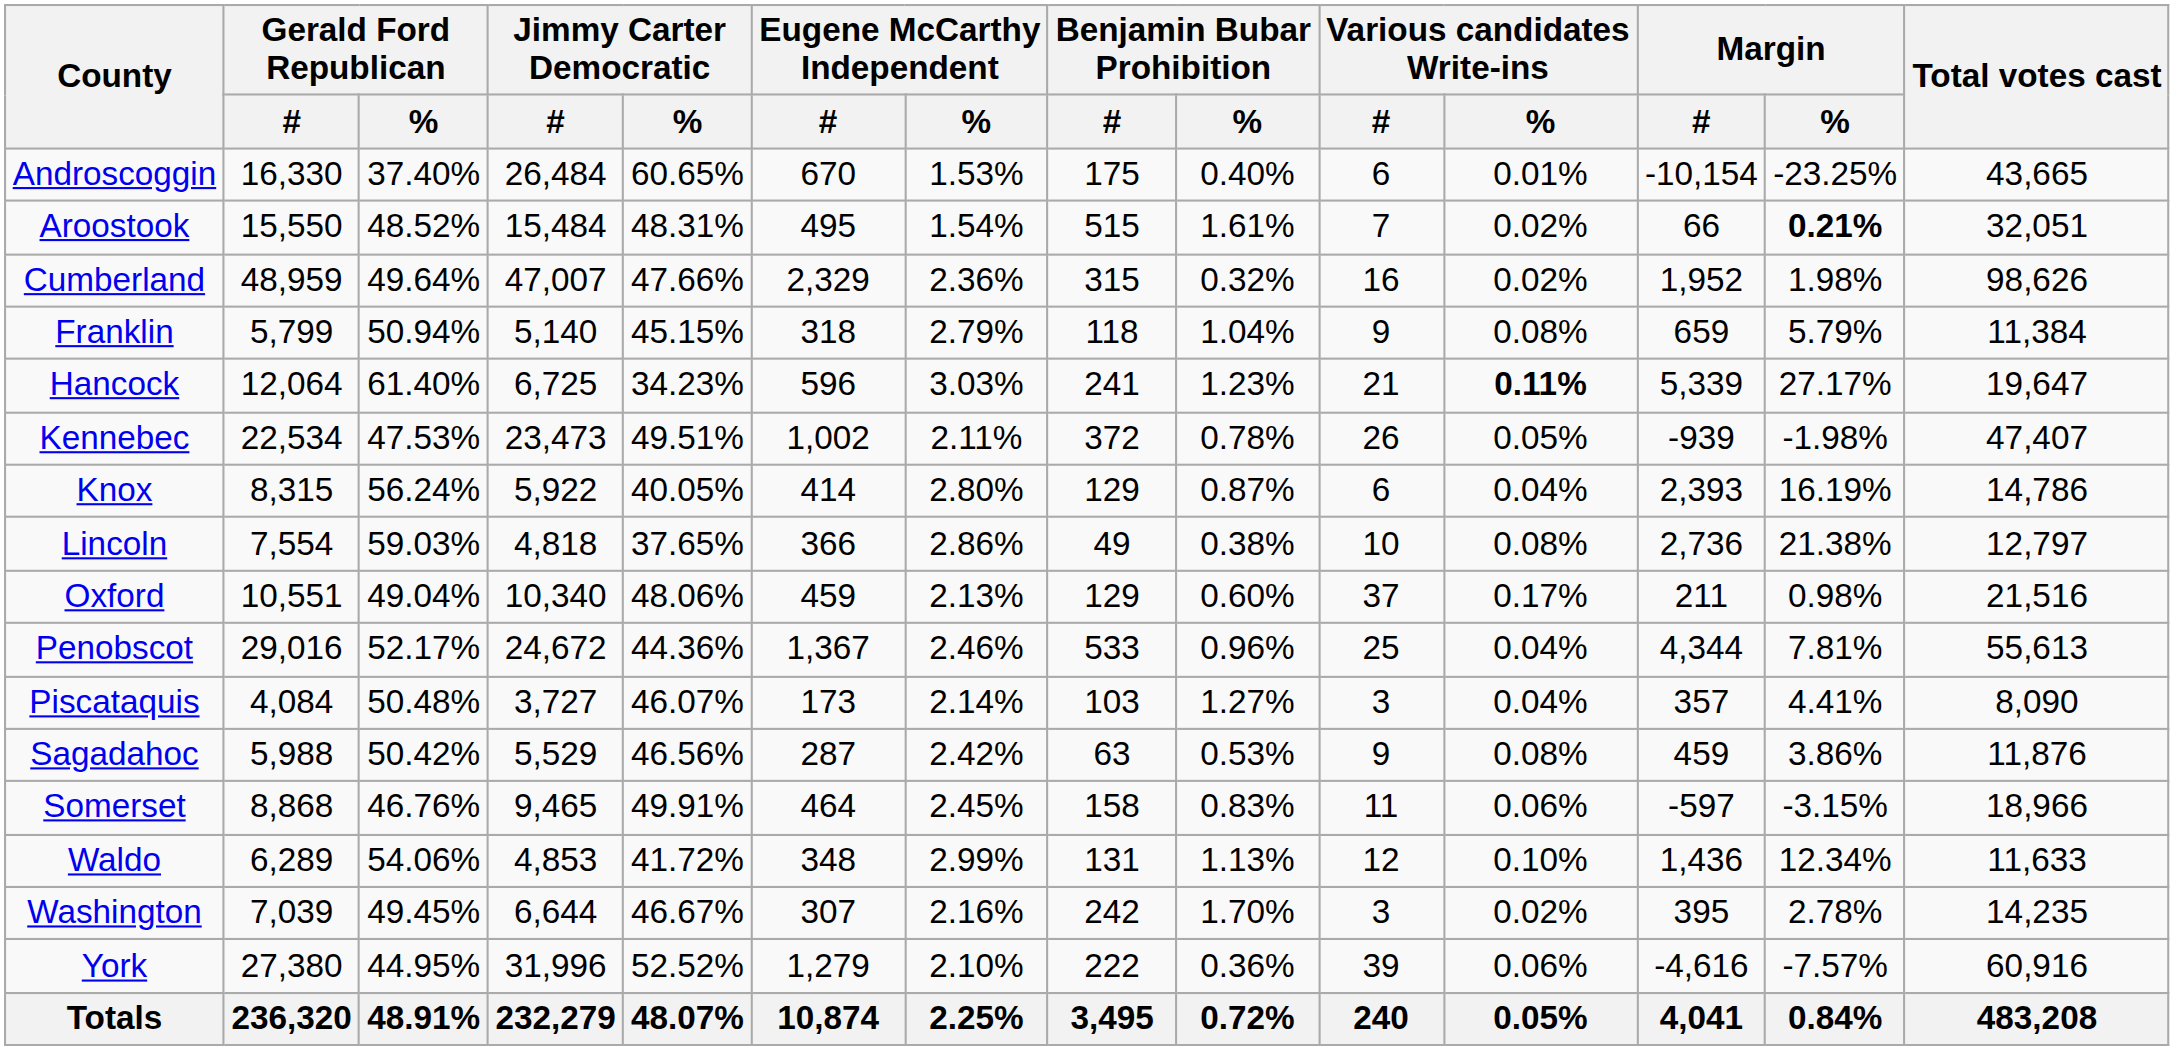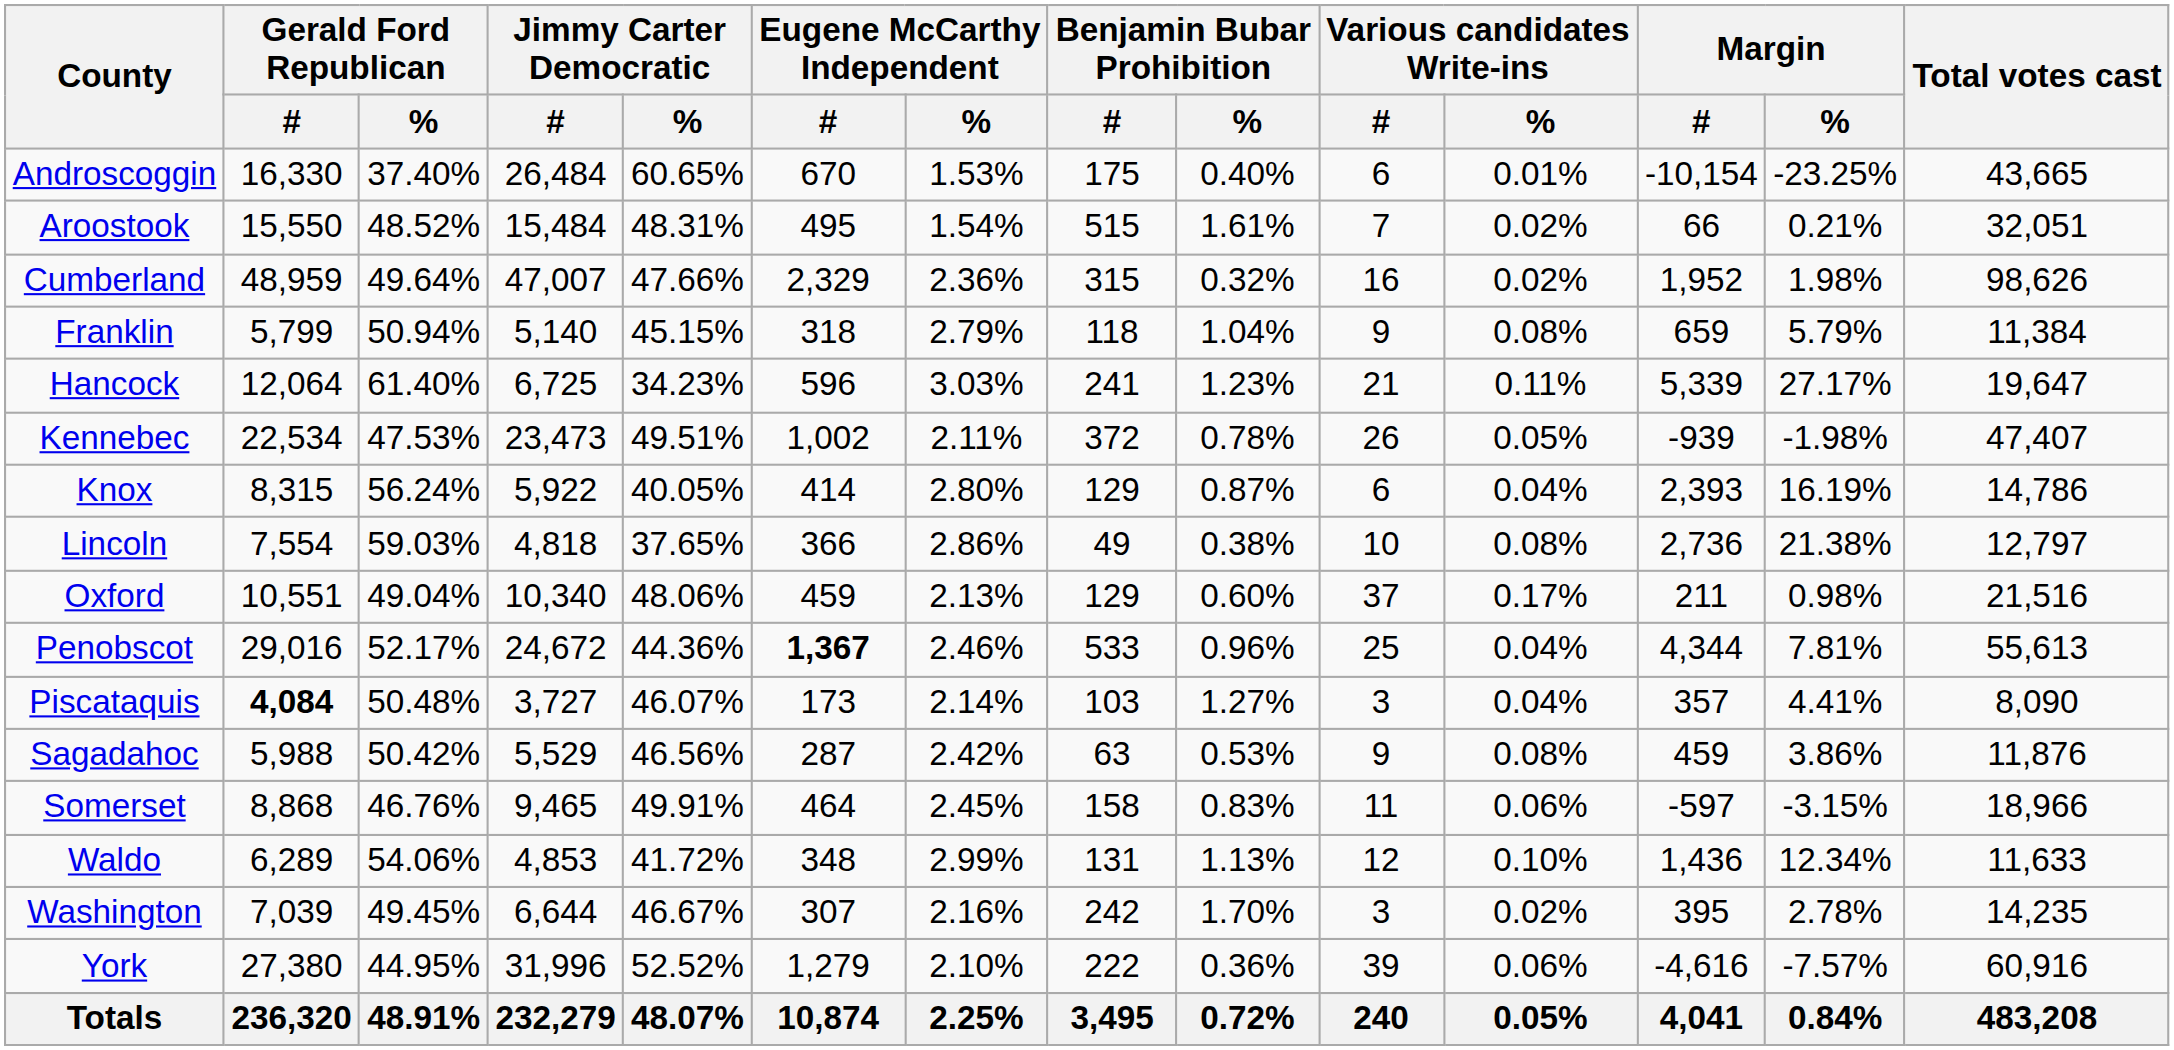(1835, 226) bold -> (1835, 226) normal
(1540, 385) bold -> (1540, 385) normal
(828, 648) normal -> (828, 648) bold
(292, 701) normal -> (292, 701) bold
